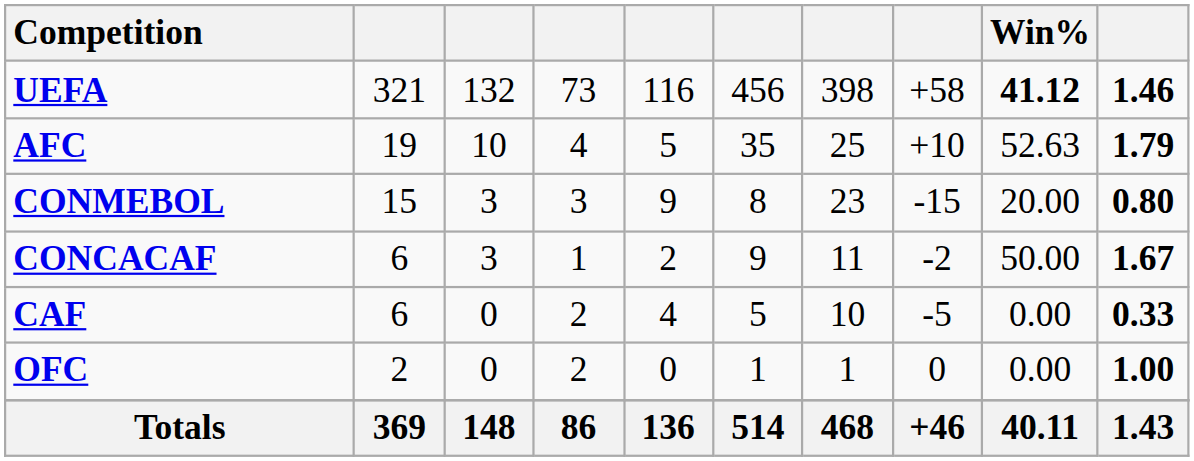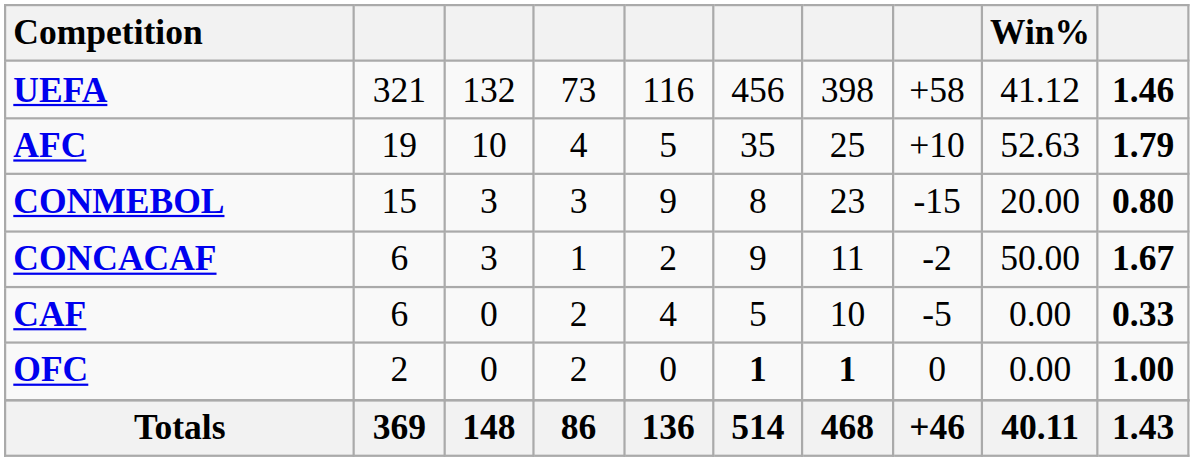(1040, 88) bold -> (1040, 88) normal
(758, 370) normal -> (758, 370) bold
(847, 370) normal -> (847, 370) bold
